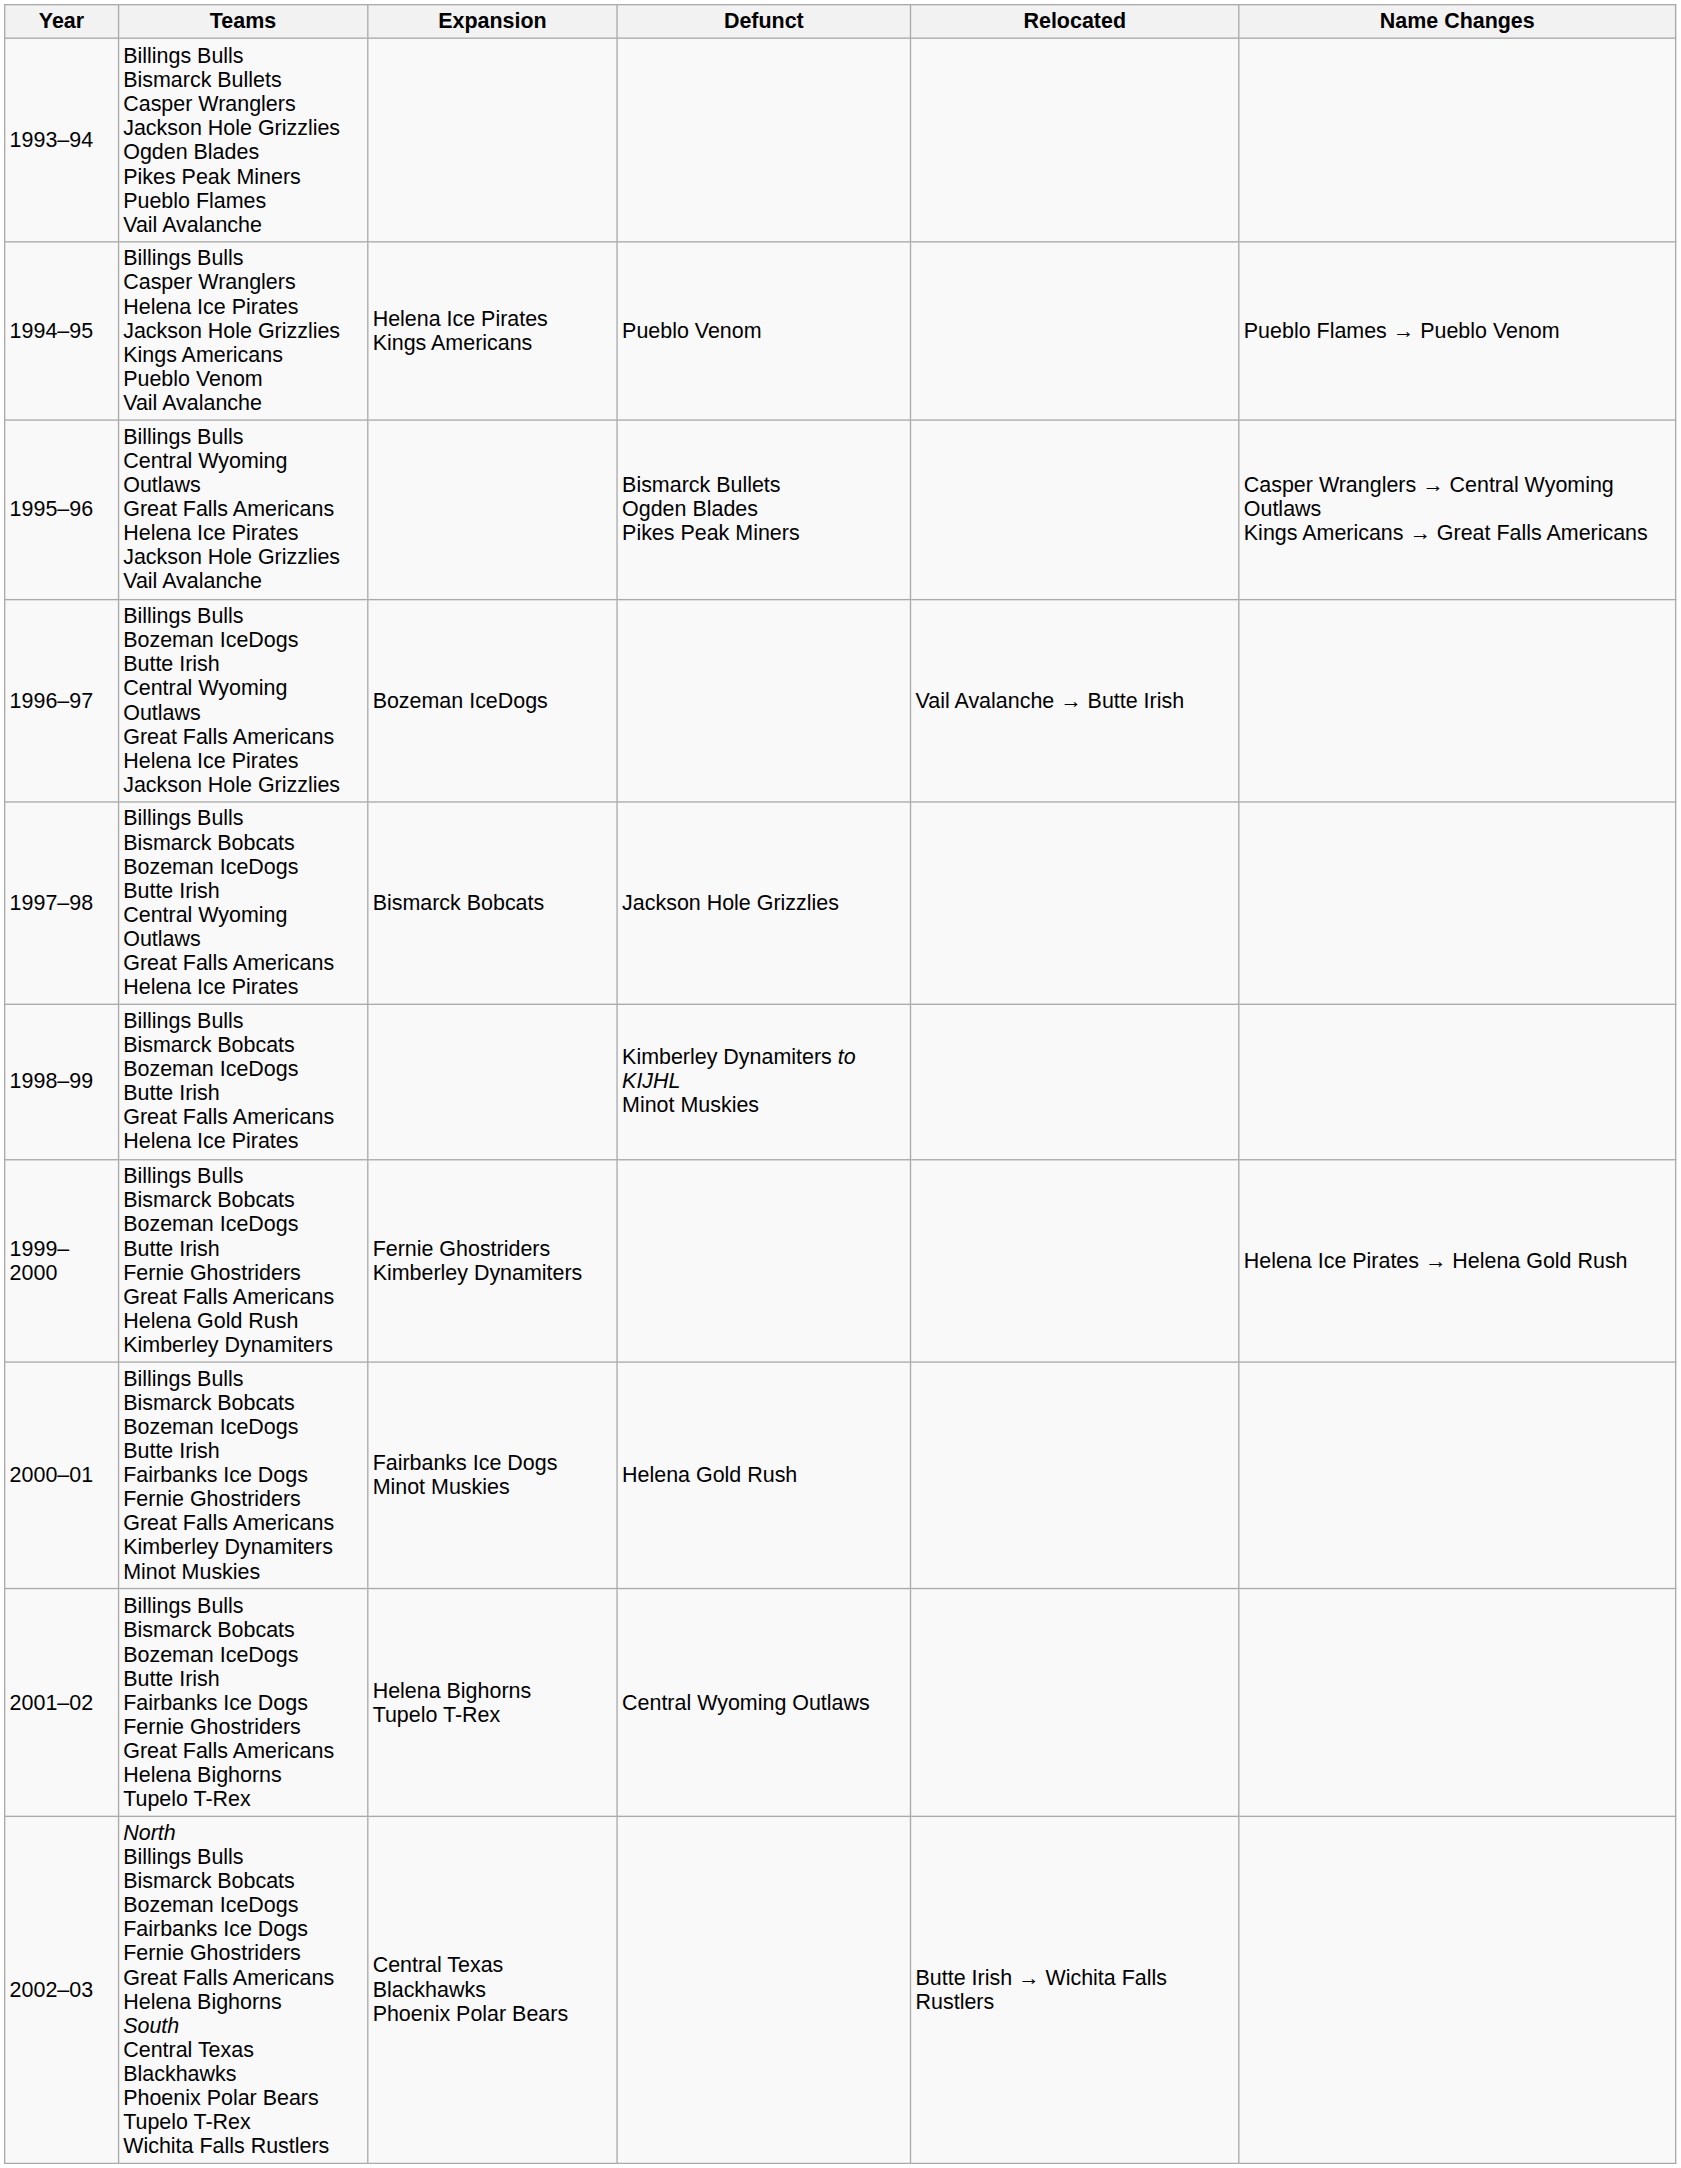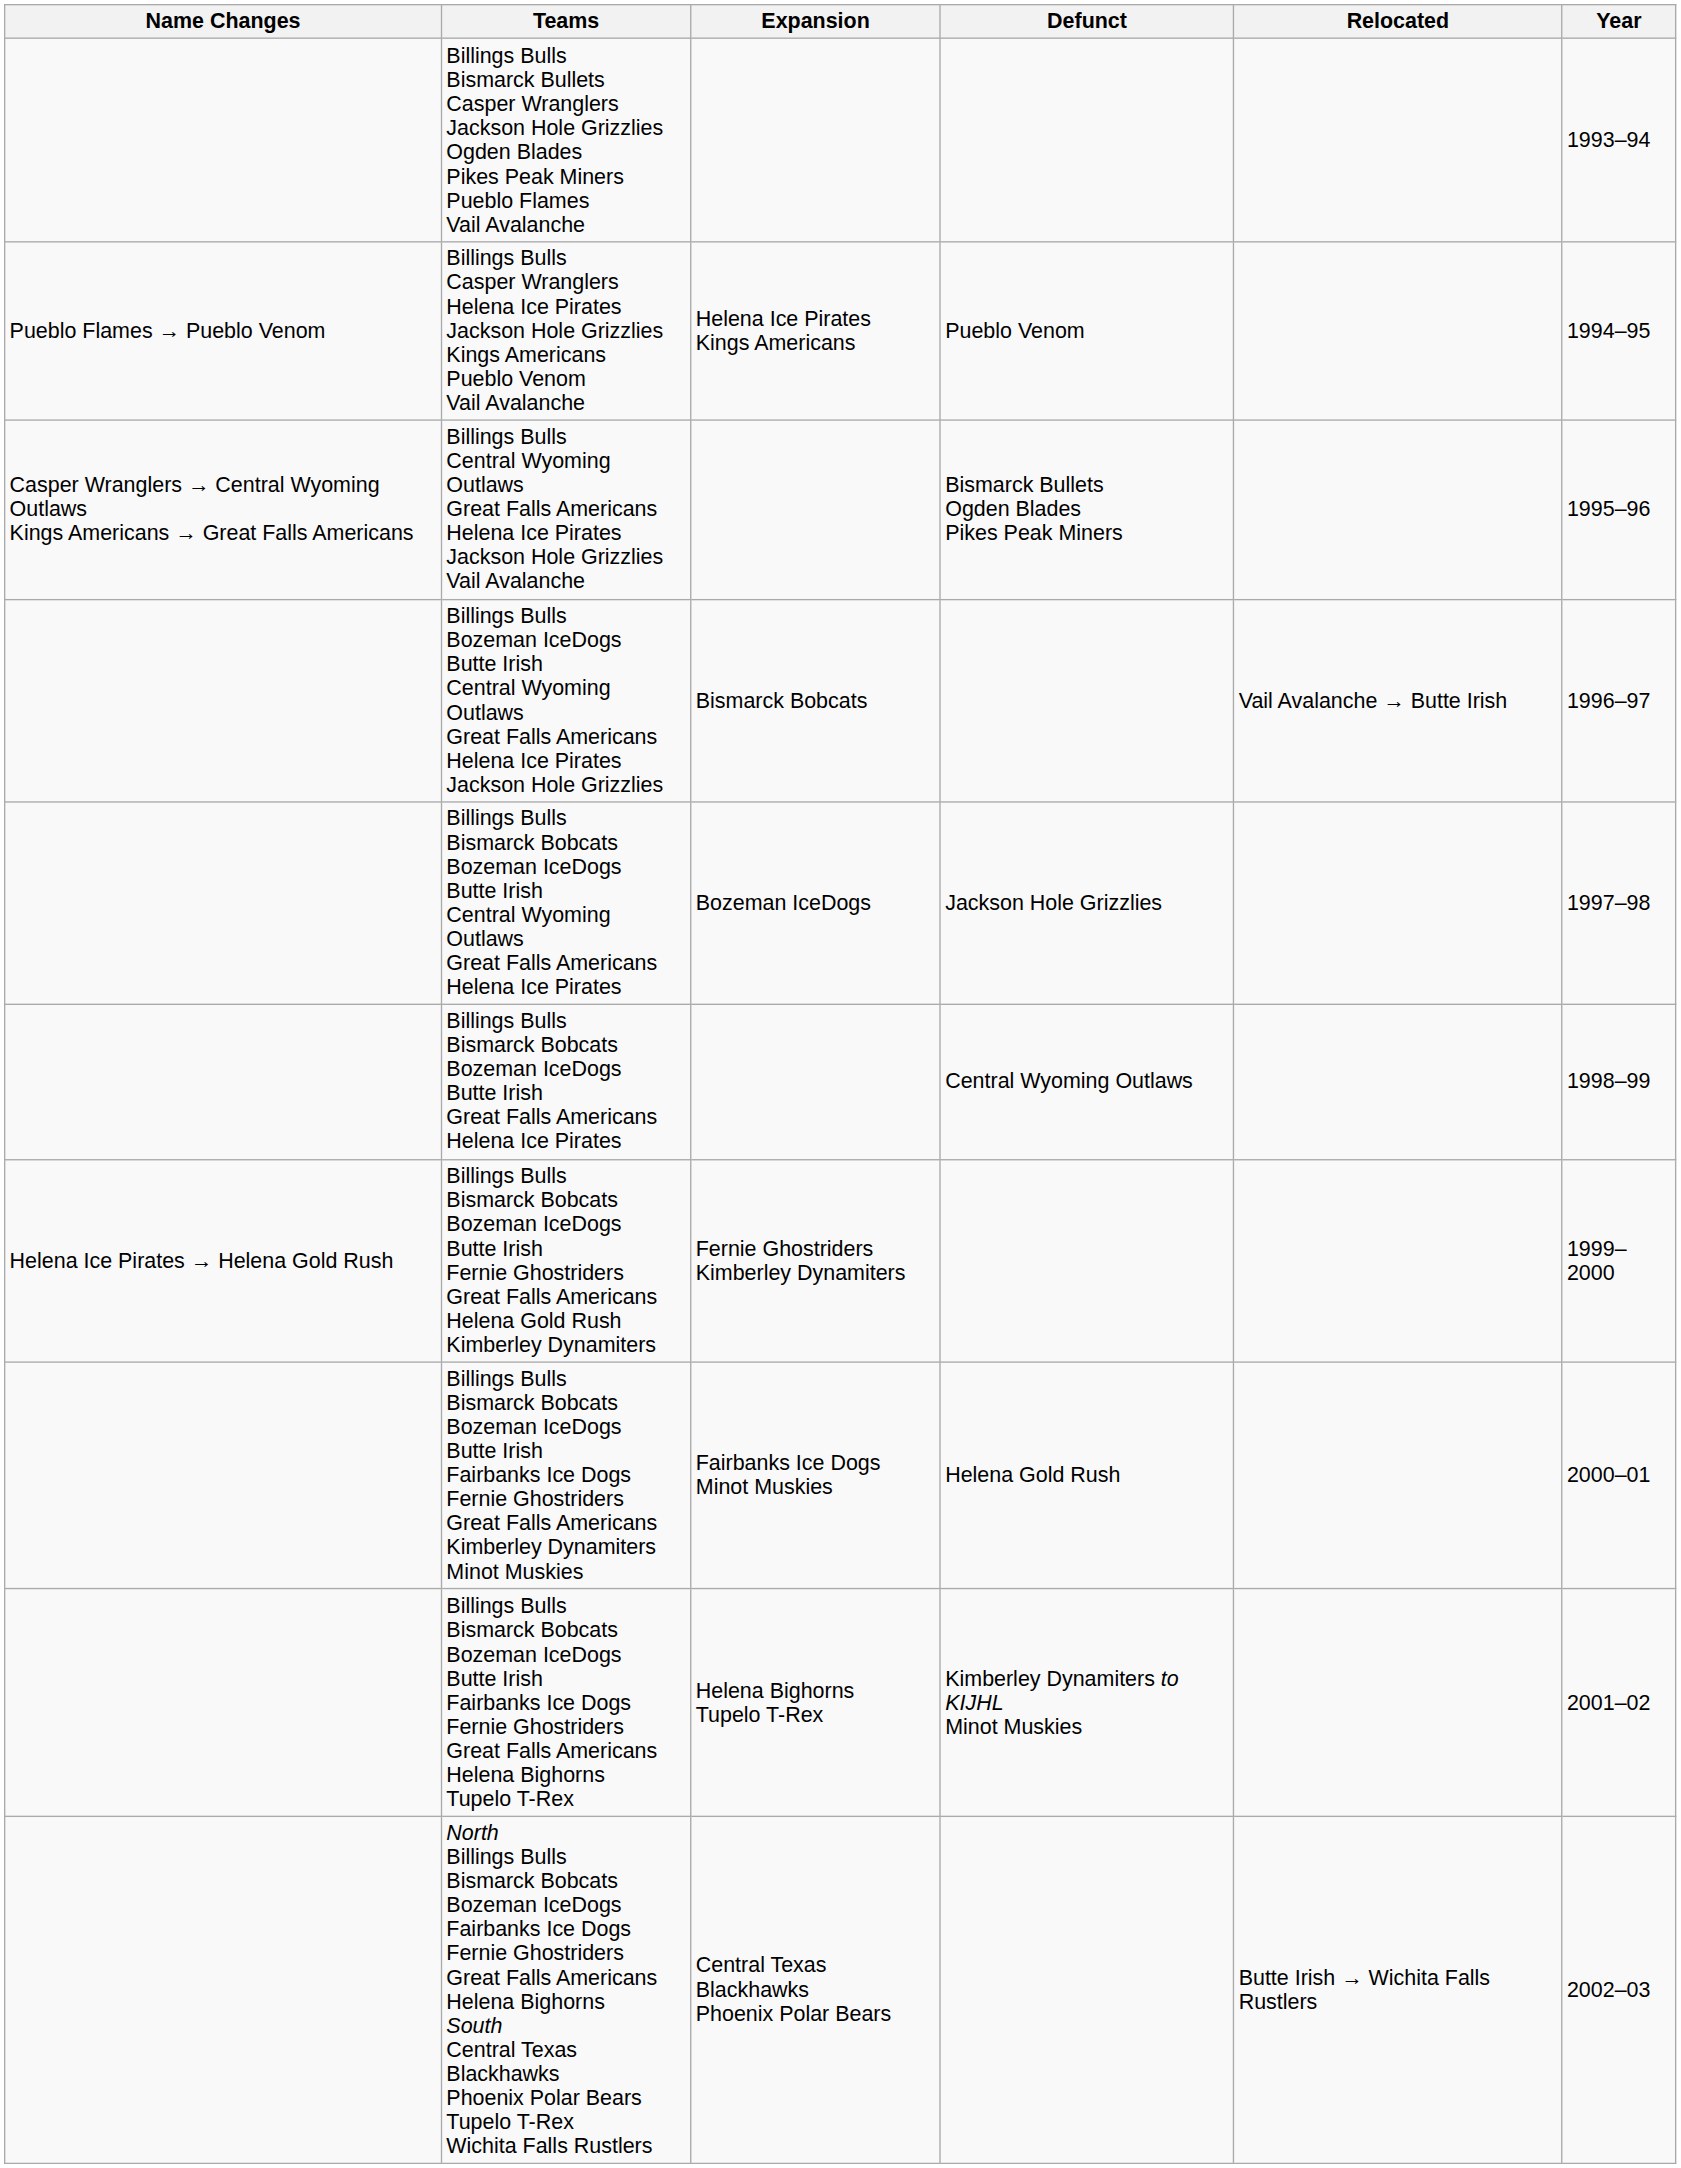columns swapped: (61, 21) <-> (1457, 21)
(460, 700) Bozeman IceDogs -> (782, 700) Bismarck Bobcats
(458, 903) Bismarck Bobcats -> (783, 903) Bozeman IceDogs
(739, 1081) Kimberley Dynamiters to KIJHL Minot Muskies -> (1069, 1081) Central Wyoming Outlaws
(746, 1702) Central Wyoming Outlaws -> (1062, 1702) Kimberley Dynamiters to KIJHL Minot Muskies
